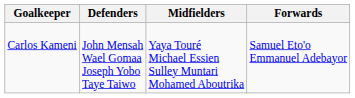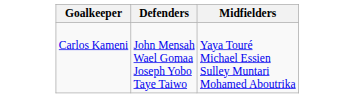- column: (298, 13)
